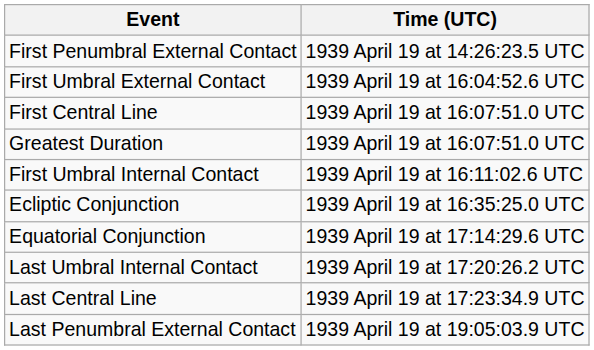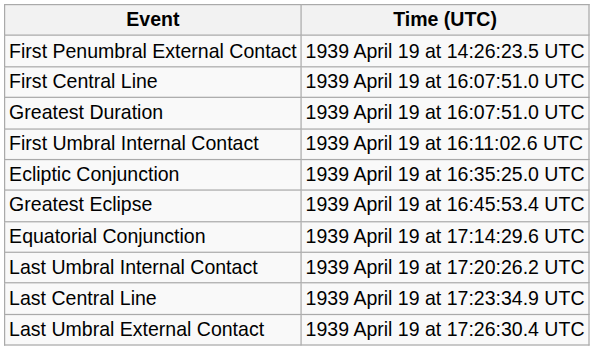- row: (137, 81)
+ row: (81, 205)
+ row: (137, 329)
- row: (152, 329)
